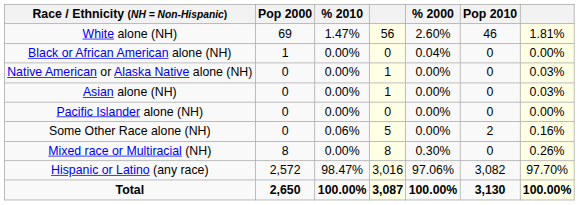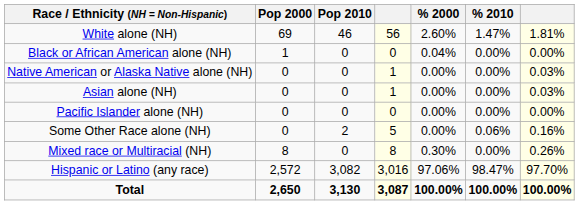columns swapped: (490, 14) <-> (342, 14)
